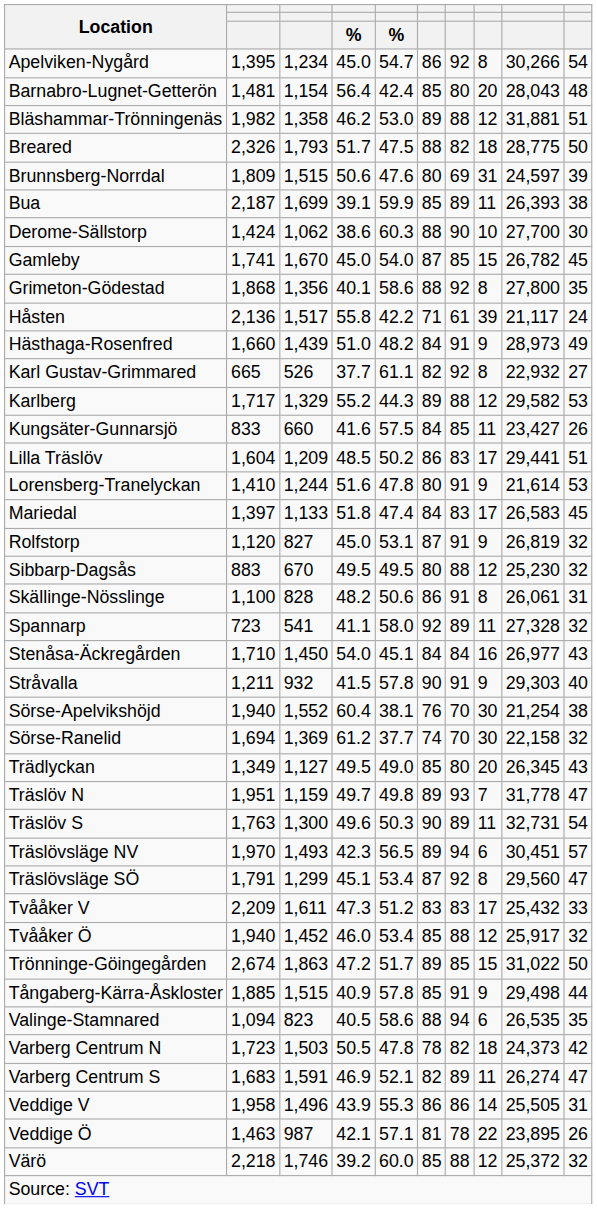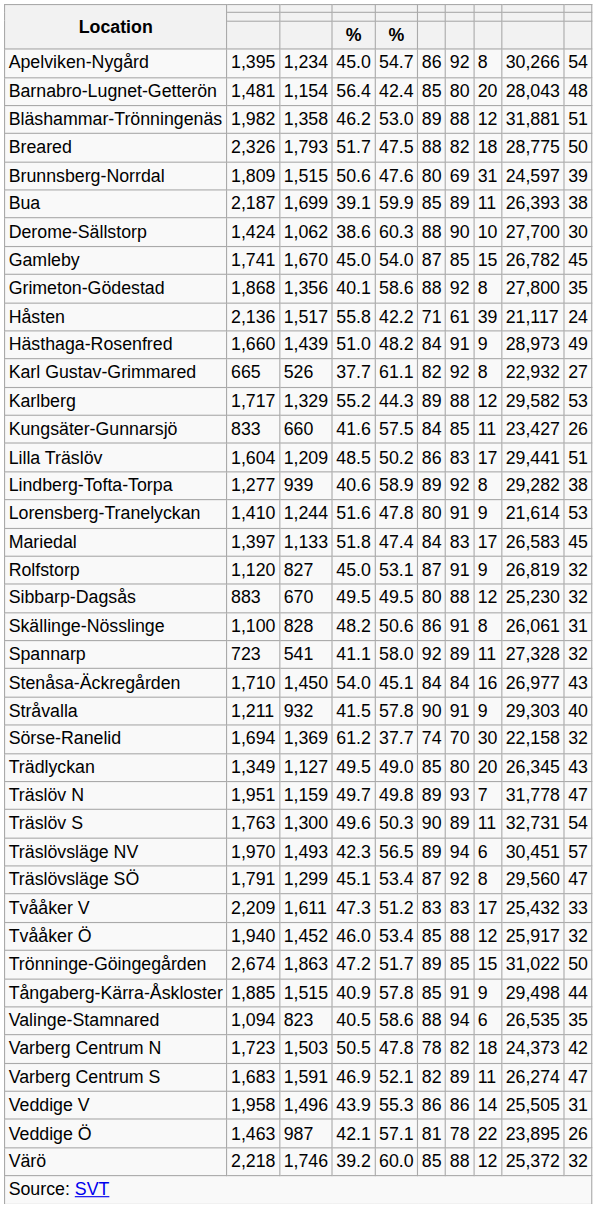+ row: (91, 485)
- row: (85, 710)
